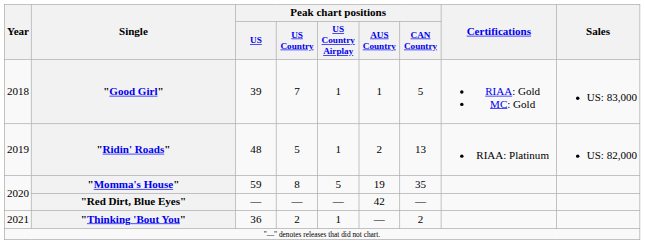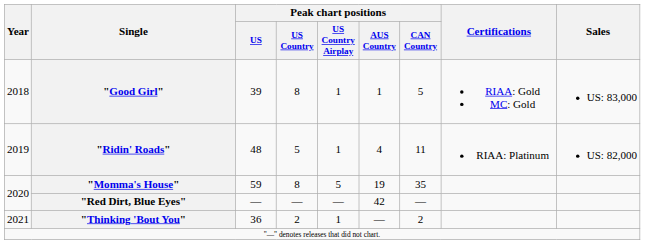(297, 91) 7 -> (297, 91) 8
(379, 149) 2 -> (379, 149) 4
(421, 149) 13 -> (421, 149) 11
